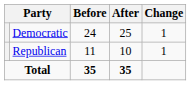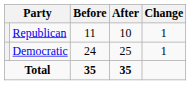rows swapped: (40, 32) <-> (40, 51)
